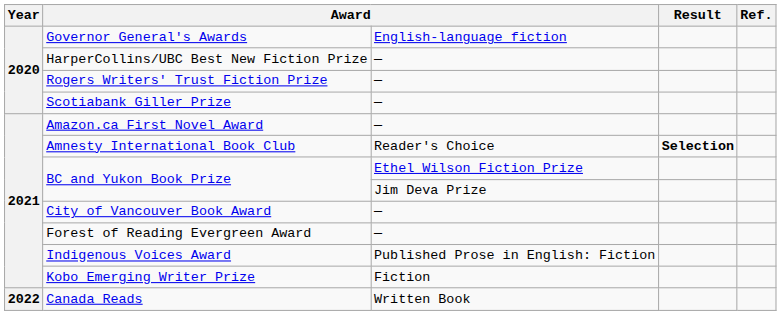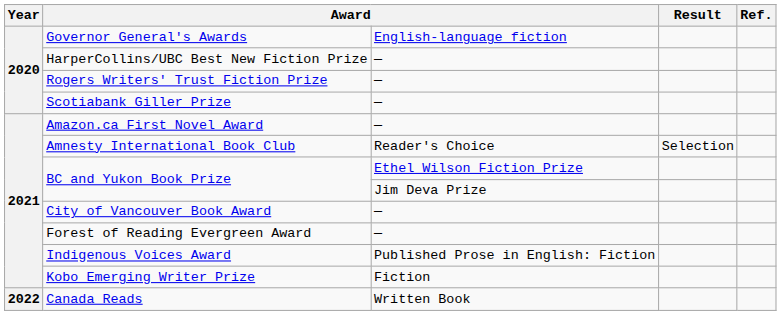(698, 146) bold -> (698, 146) normal
